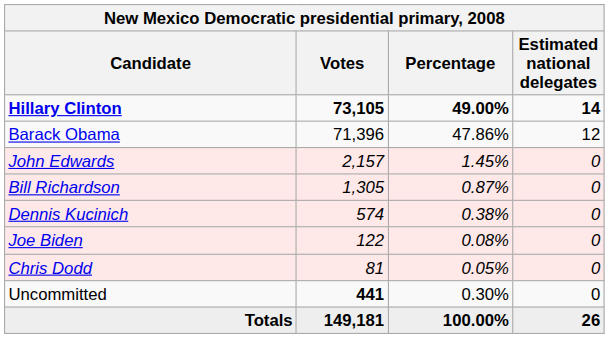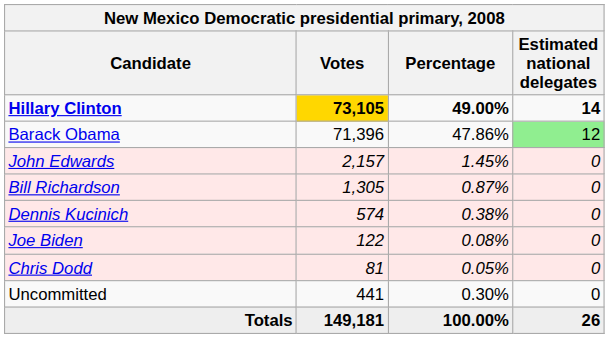(358, 108) no background -> (358, 108) gold background
(591, 135) no background -> (591, 135) lightgreen background
(370, 294) bold -> (370, 294) normal
